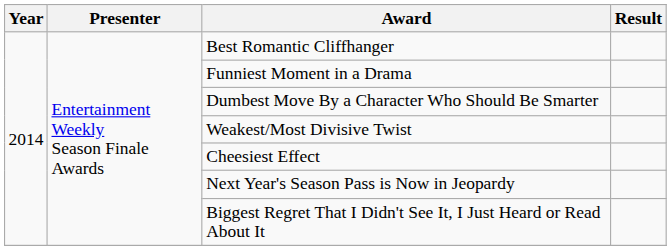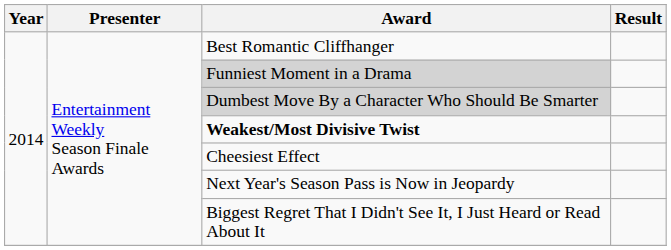(309, 73) no background -> (309, 73) lightgrey background
(402, 101) no background -> (402, 101) lightgrey background
(309, 128) normal -> (313, 128) bold
